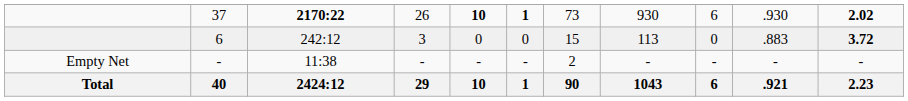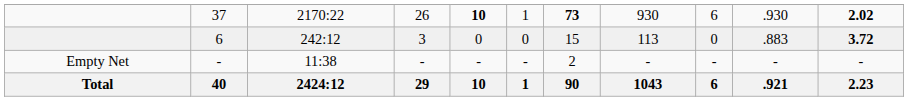(321, 15) bold -> (321, 15) normal
(525, 15) bold -> (525, 15) normal
(572, 15) normal -> (572, 15) bold
